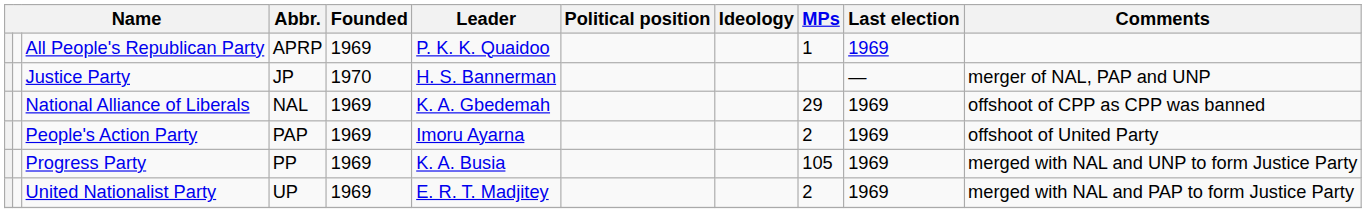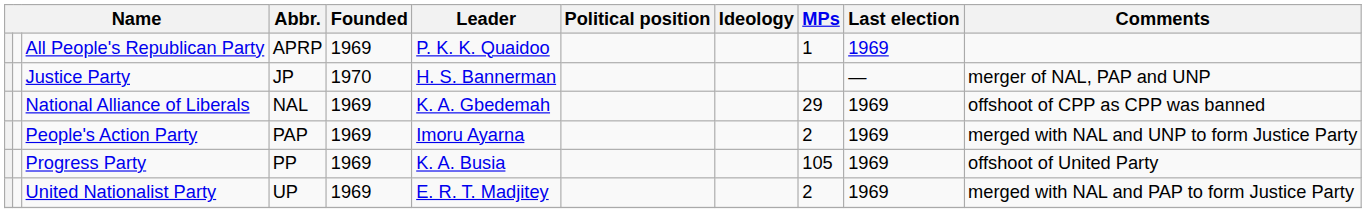(1063, 134) offshoot of United Party -> (1163, 134) merged with NAL and UNP to form Justice Party
(1163, 163) merged with NAL and UNP to form Justice Party -> (1063, 163) offshoot of United Party
